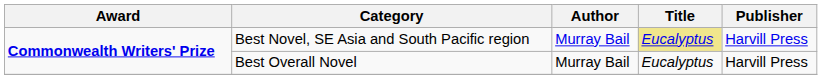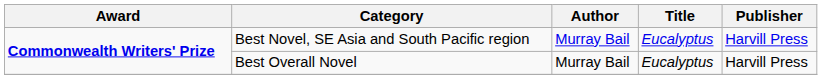(677, 39) khaki background -> (677, 39) no background
